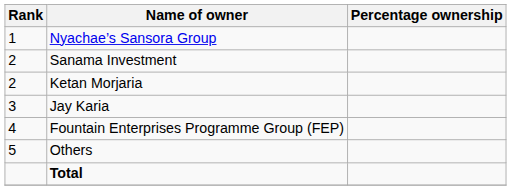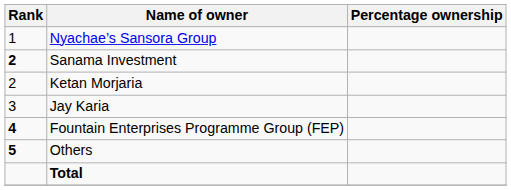(12, 60) normal -> (12, 60) bold
(12, 128) normal -> (12, 128) bold
(12, 151) normal -> (12, 151) bold
